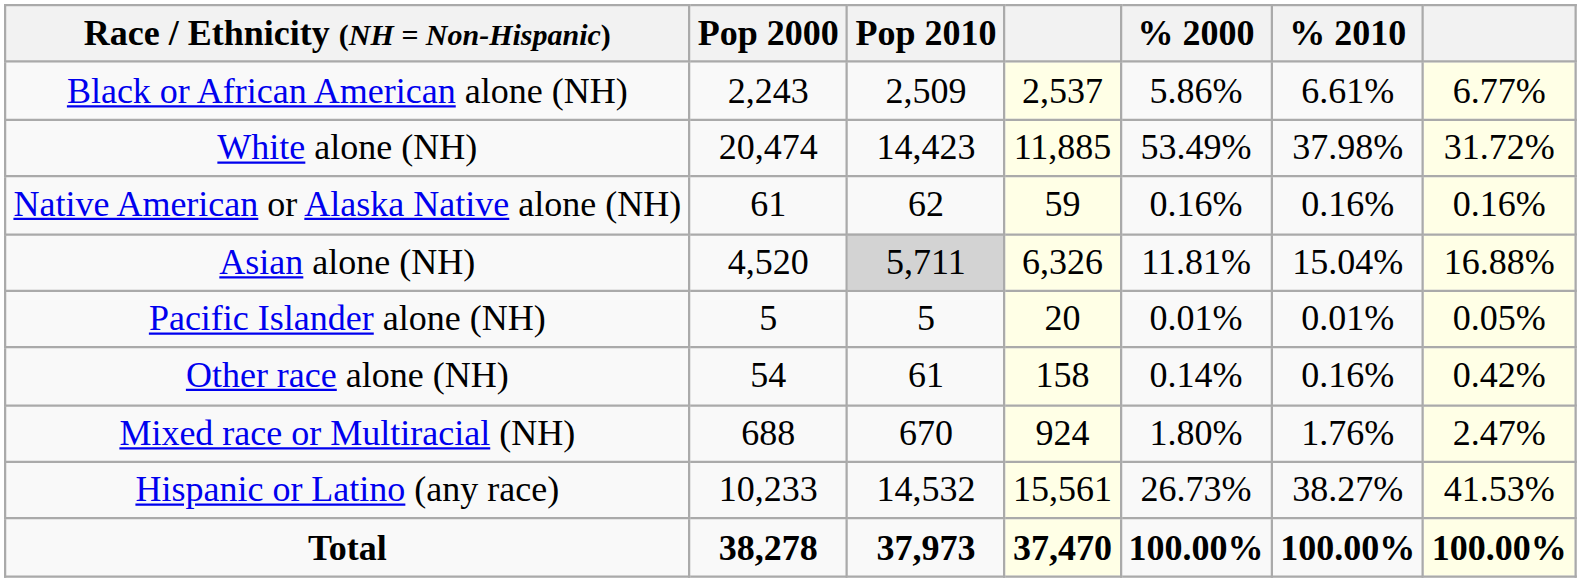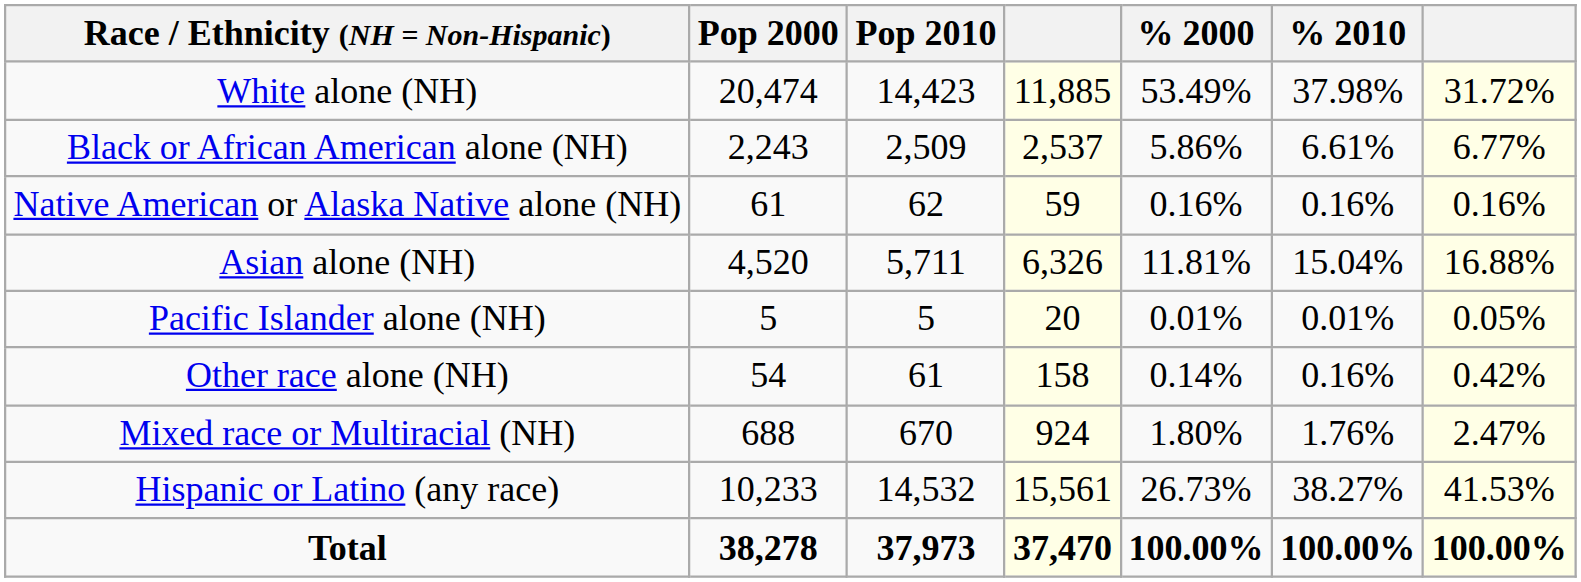rows swapped: (347, 147) <-> (347, 90)
(926, 261) lightgrey background -> (926, 261) no background
